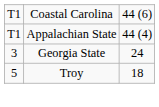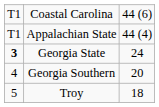(14, 53) normal -> (14, 53) bold
+ row: (72, 73)
